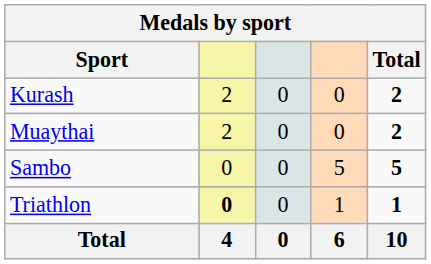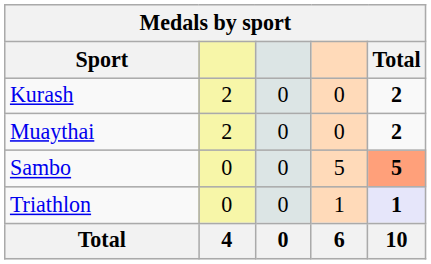(397, 168) no background -> (397, 168) lightsalmon background
(227, 204) bold -> (227, 204) normal
(397, 204) no background -> (397, 204) lavender background
